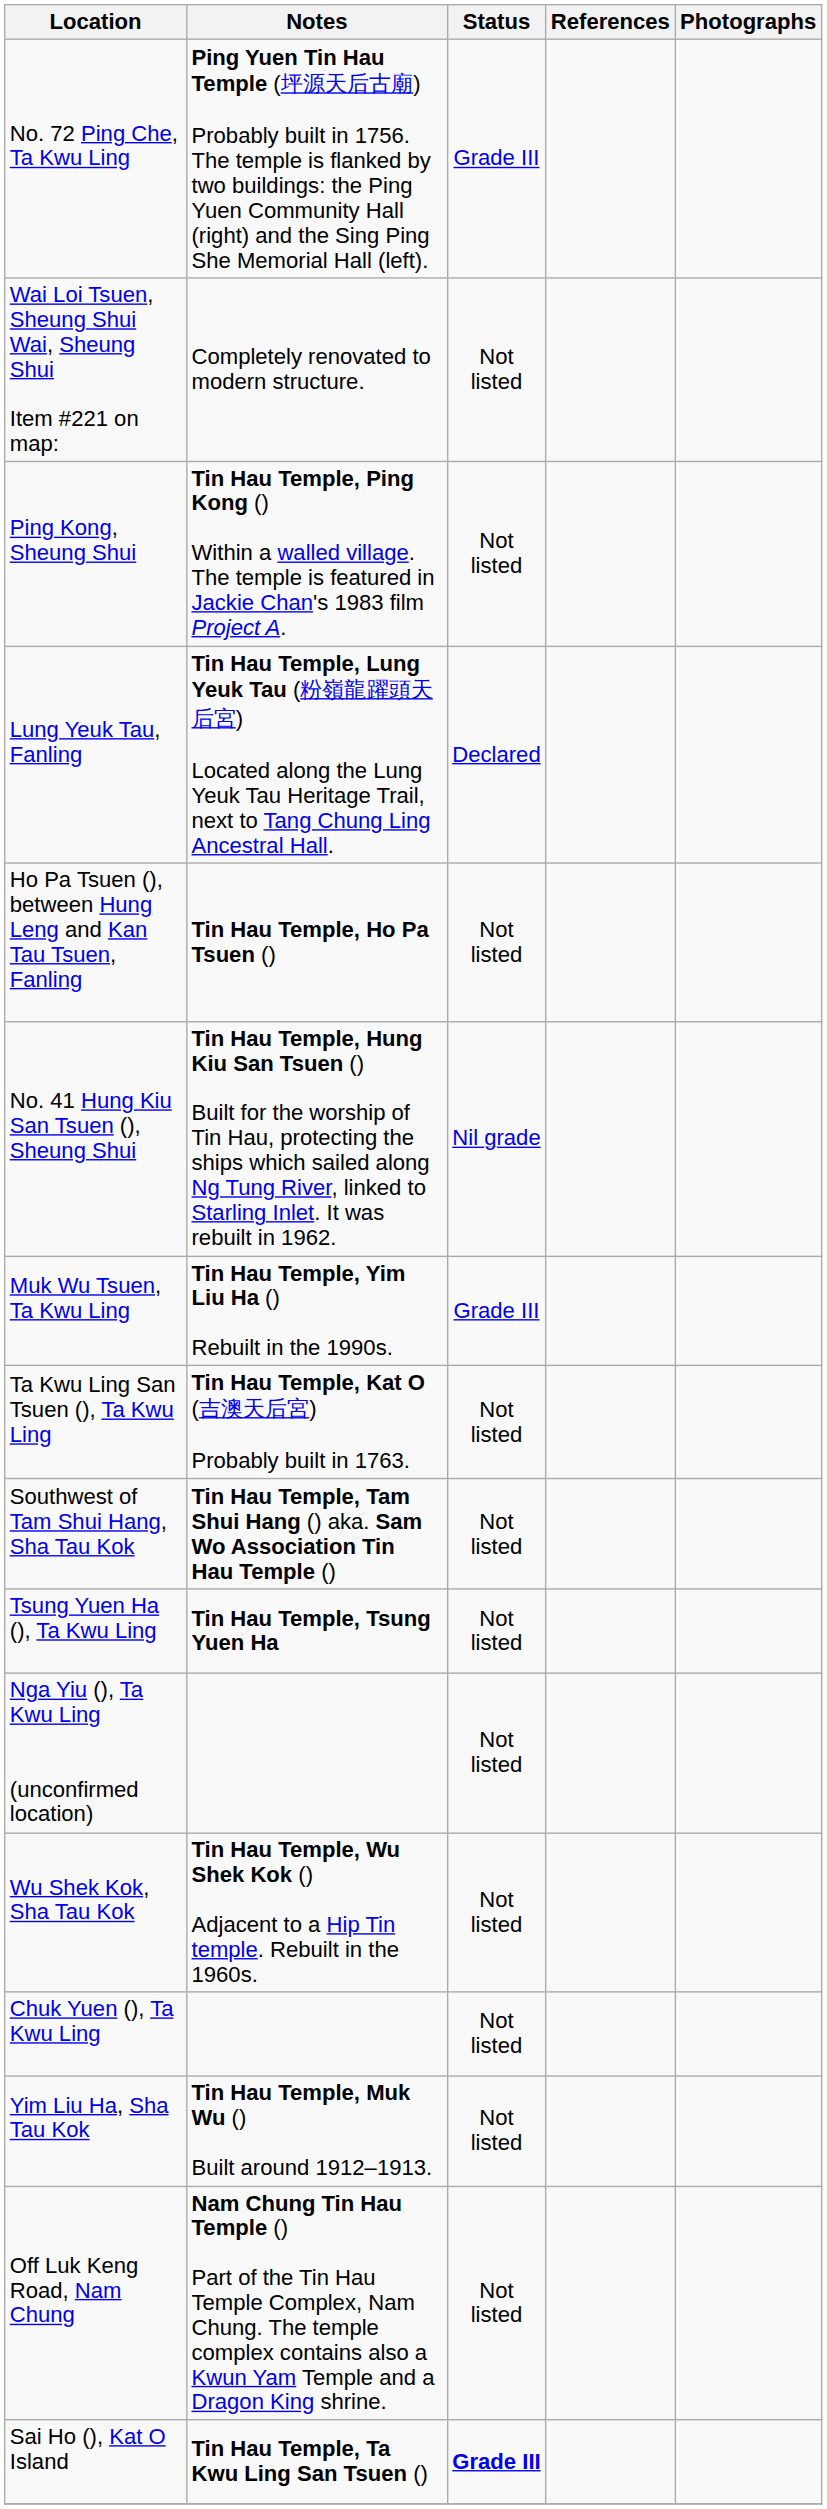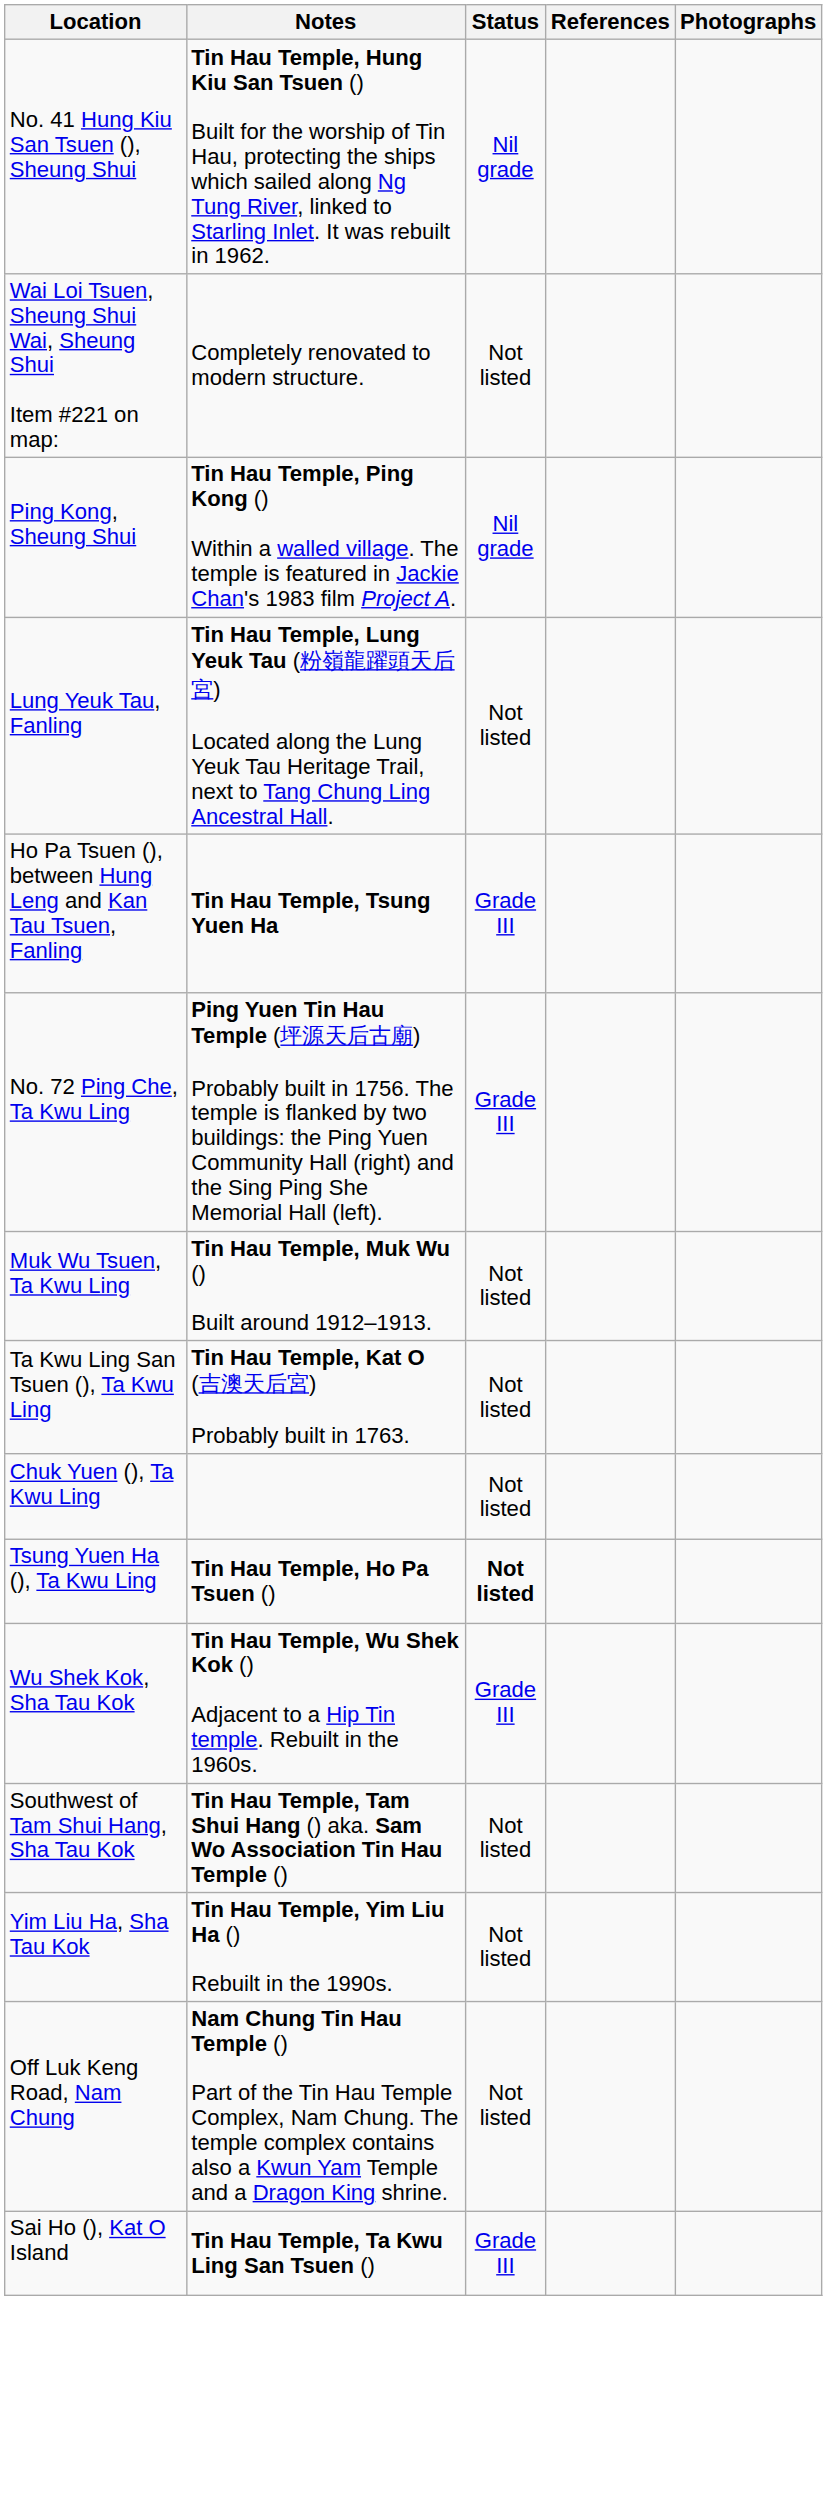rows swapped: (91, 1126) <-> (94, 146)
(496, 553) Not listed -> (505, 536) Nil grade
(496, 754) Declared -> (505, 725) Not listed
(310, 942) Tin Hau Temple, Ho Pa Tsuen () -> (311, 913) Tin Hau Temple, Tsung Yuen Ha
(496, 942) Not listed -> (505, 913) Grade III
(298, 1310) Tin Hau Temple, Yim Liu Ha () Rebuilt in the 1990s. -> (321, 1285) Tin Hau Temple, Muk Wu () Built around 1912–1913.
(496, 1310) Grade III -> (505, 1285) Not listed
rows swapped: (92, 2021) <-> (88, 1521)
(311, 1630) Tin Hau Temple, Tsung Yuen Ha -> (310, 1581) Tin Hau Temple, Ho Pa Tsuen ()
(496, 1630) normal -> (505, 1581) bold
- row: (76, 1752)
(496, 1911) Not listed -> (505, 1703) Grade III
(312, 2130) Tin Hau Temple, Muk Wu () Built around 1912–1913. -> (318, 1946) Tin Hau Temple, Yim Liu Ha () Rebuilt in the 1990s.
(496, 2461) bold -> (505, 2252) normal
